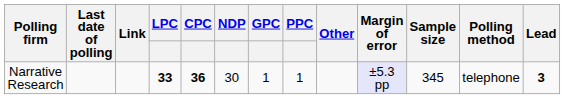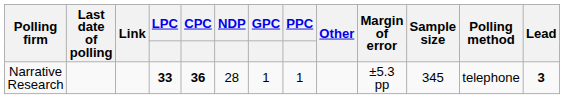(232, 78) 30 -> (232, 78) 28
(382, 78) lavender background -> (382, 78) no background
